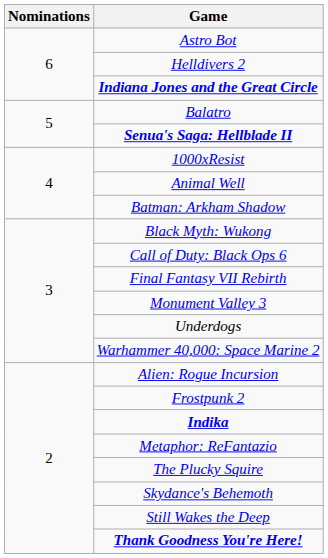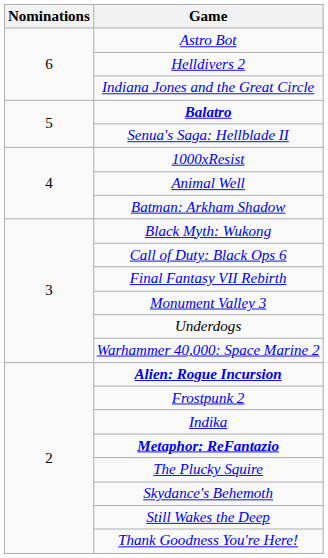(208, 87) bold -> (208, 87) normal
(208, 111) normal -> (208, 111) bold
(208, 135) bold -> (208, 135) normal
(208, 374) normal -> (208, 374) bold
(208, 421) bold -> (208, 421) normal
(208, 445) normal -> (208, 445) bold
(208, 541) bold -> (208, 541) normal
